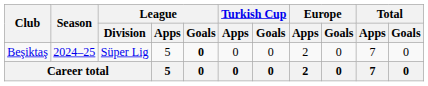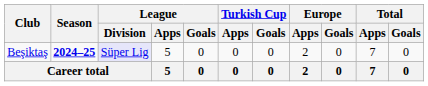(74, 52) normal -> (74, 52) bold
(125, 52) no background -> (125, 52) lavender background
(201, 52) bold -> (201, 52) normal
